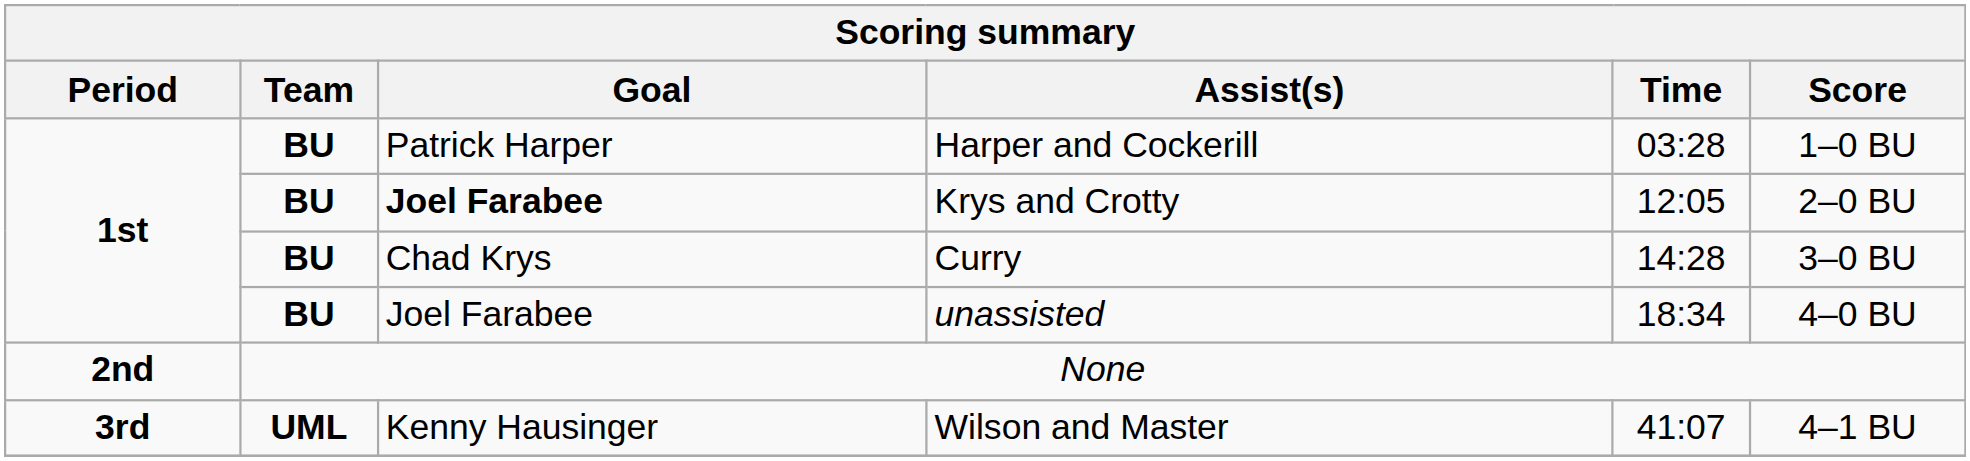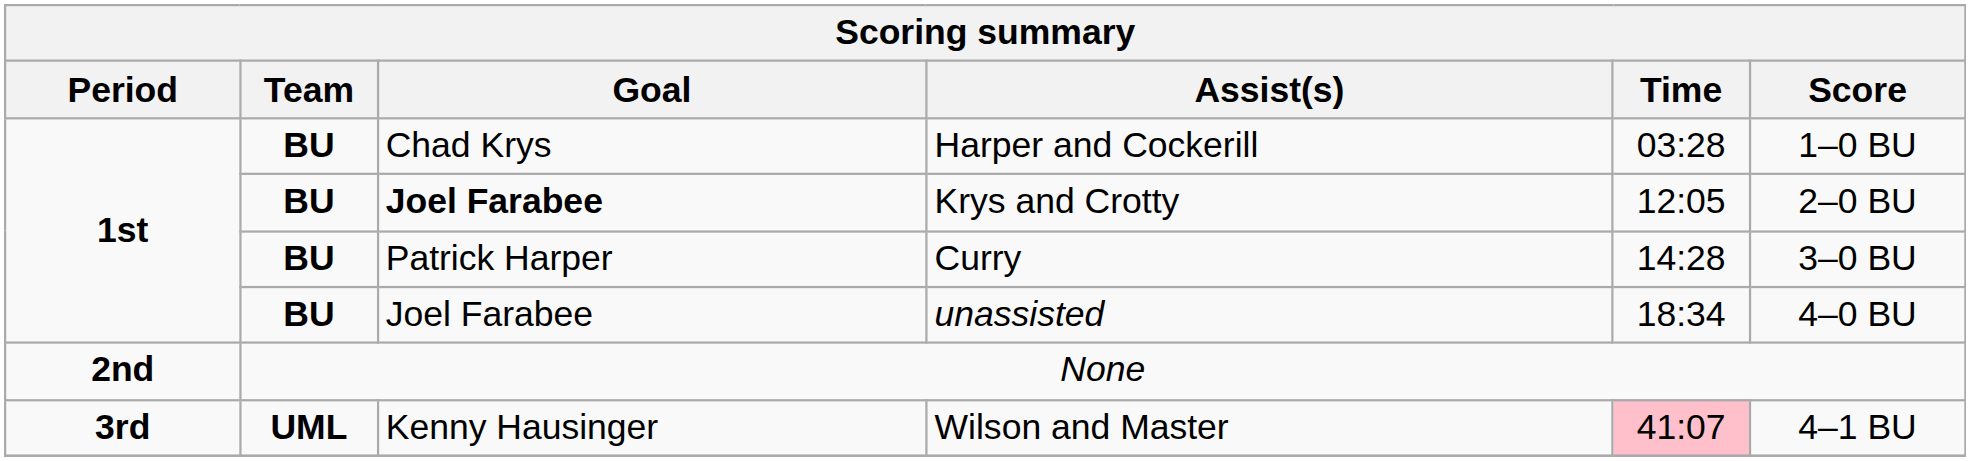(499, 145) Patrick Harper -> (469, 145) Chad Krys
(469, 257) Chad Krys -> (499, 257) Patrick Harper
(1681, 426) no background -> (1681, 426) pink background
